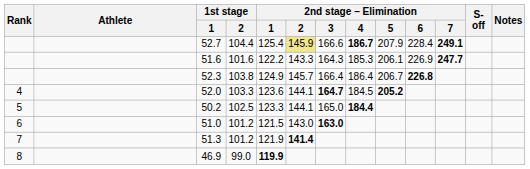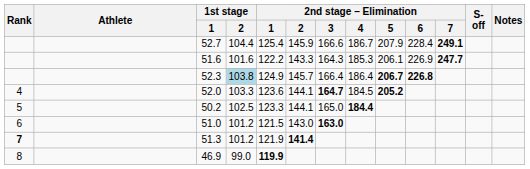(301, 44) khaki background -> (301, 44) no background
(361, 44) bold -> (361, 44) normal
(241, 76) no background -> (241, 76) lightblue background
(390, 76) normal -> (390, 76) bold
(19, 140) normal -> (19, 140) bold
